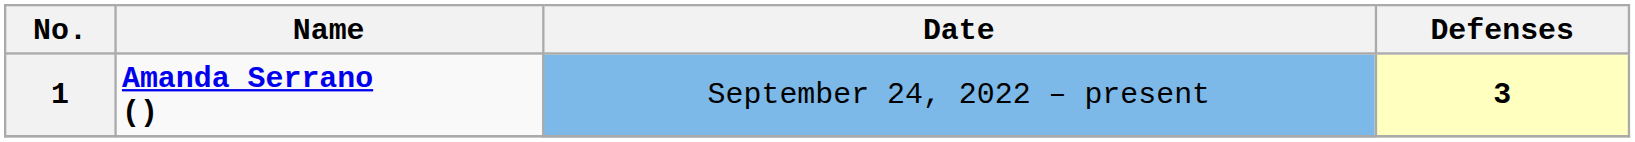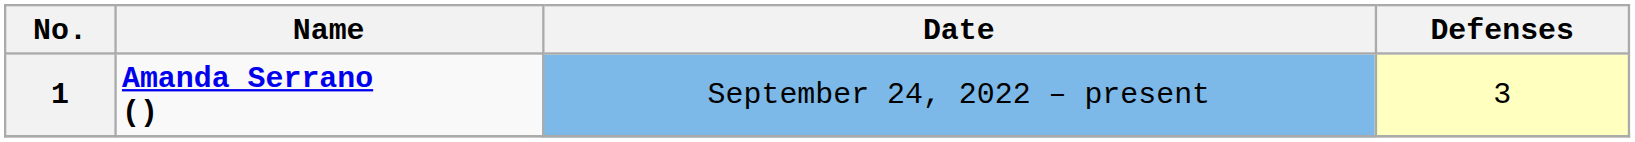(1502, 95) bold -> (1502, 95) normal
